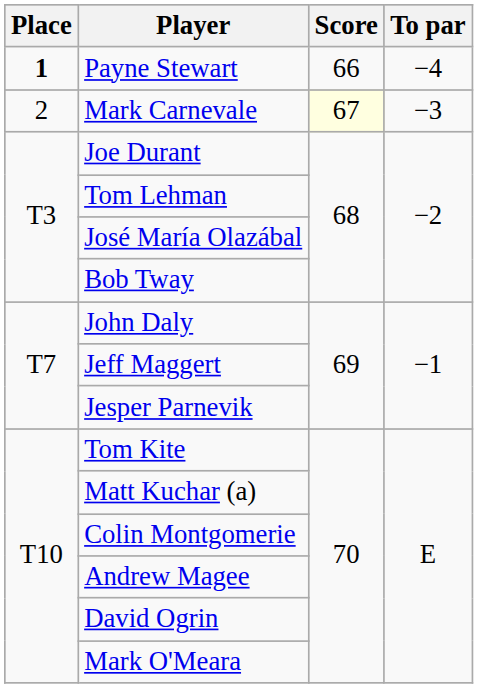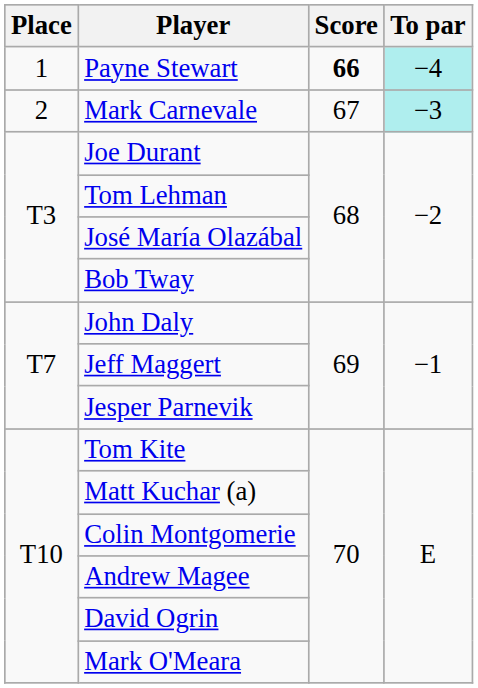(41, 68) bold -> (41, 68) normal
(346, 68) normal -> (346, 68) bold
(428, 68) no background -> (428, 68) paleturquoise background
(346, 110) lightyellow background -> (346, 110) no background
(428, 110) no background -> (428, 110) paleturquoise background
